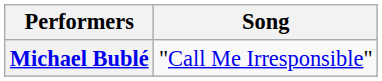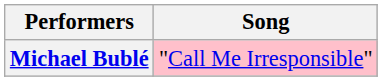(266, 57) no background -> (266, 57) pink background
